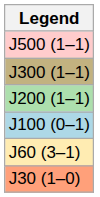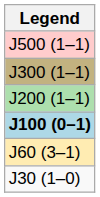(49, 125) normal -> (50, 125) bold
(45, 178) lightsalmon background -> (45, 178) no background
